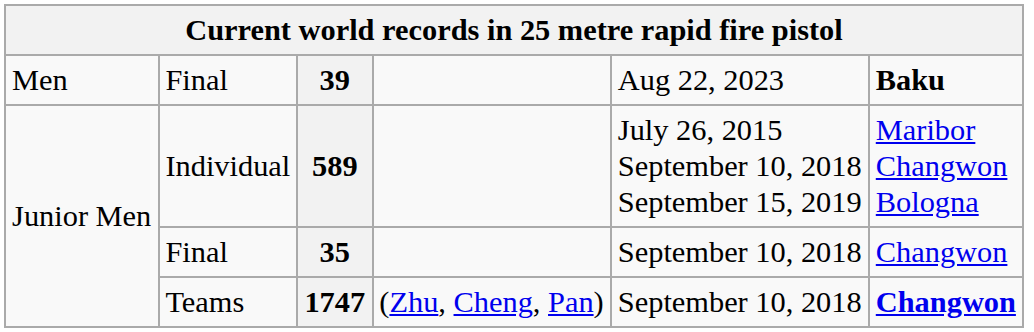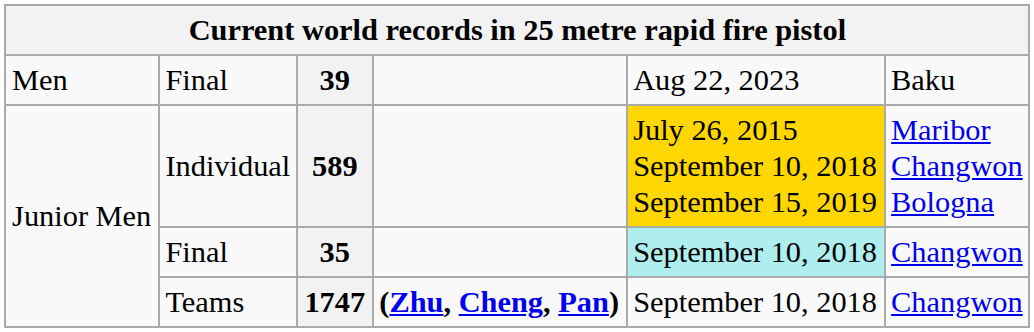(910, 79) bold -> (923, 79) normal
(740, 166) no background -> (755, 166) gold background
(740, 252) no background -> (755, 252) paleturquoise background
(492, 302) normal -> (499, 302) bold
(946, 302) bold -> (957, 302) normal
